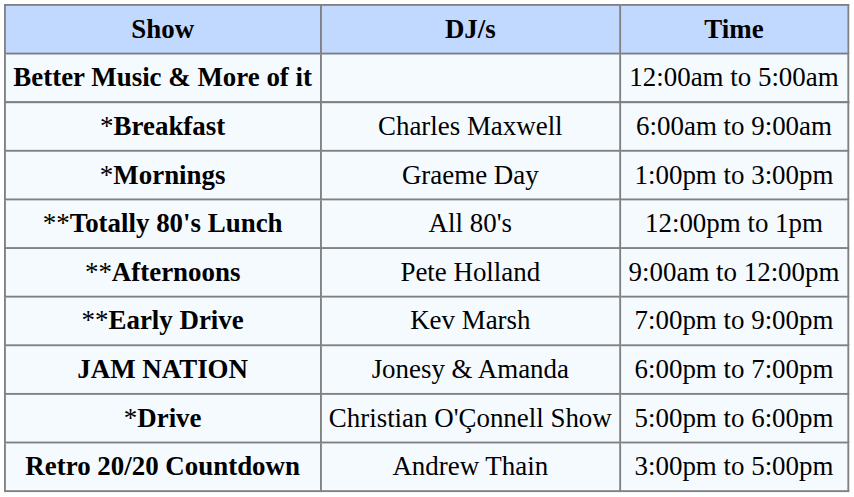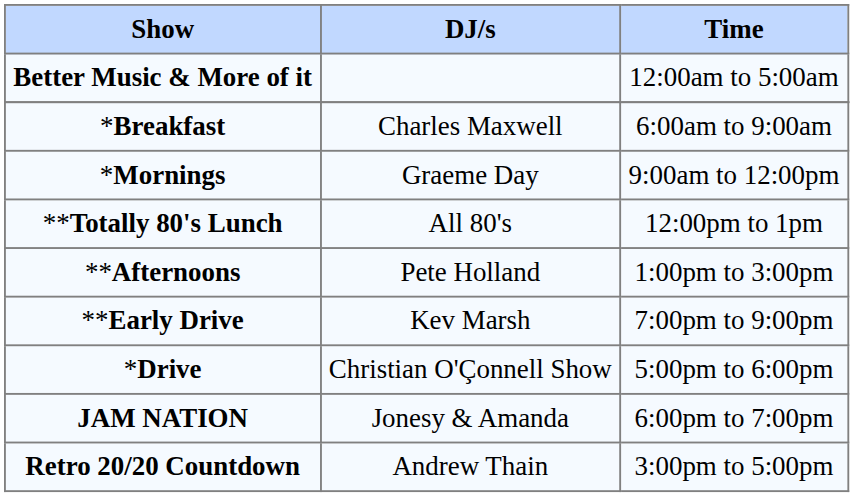(734, 174) 1:00pm to 3:00pm -> (734, 174) 9:00am to 12:00pm
(734, 271) 9:00am to 12:00pm -> (734, 271) 1:00pm to 3:00pm
rows swapped: (163, 417) <-> (163, 369)
